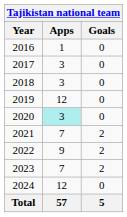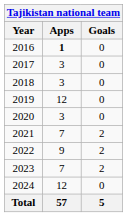(62, 47) normal -> (62, 47) bold
(62, 116) paleturquoise background -> (62, 116) no background
